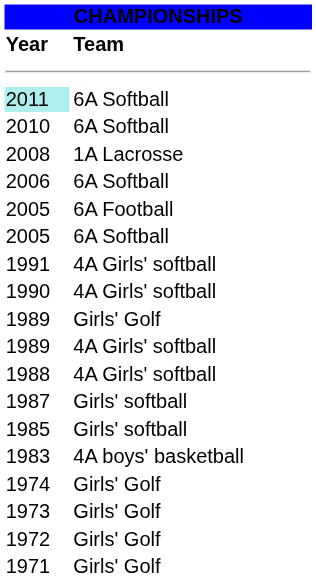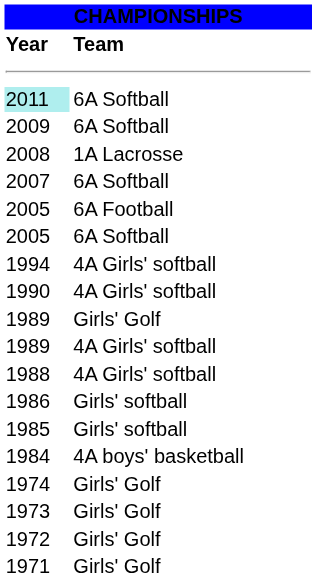(28, 126) 2010 -> (28, 126) 2009
(28, 181) 2006 -> (28, 181) 2007
(28, 264) 1991 -> (28, 264) 1994
(28, 401) 1987 -> (28, 401) 1986
(28, 456) 1983 -> (28, 456) 1984
